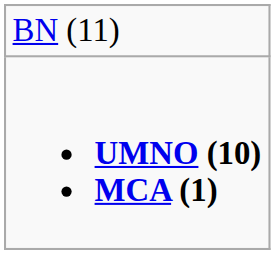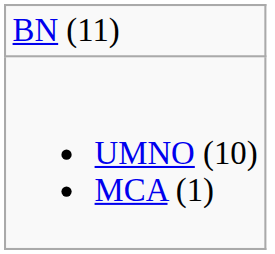(137, 171) bold -> (135, 171) normal
